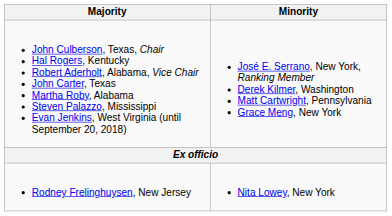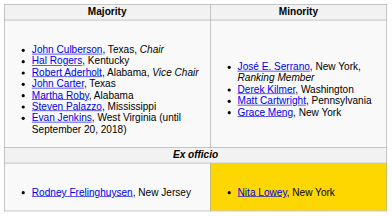(298, 193) no background -> (298, 193) gold background
